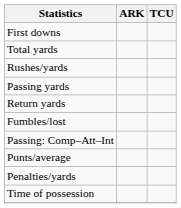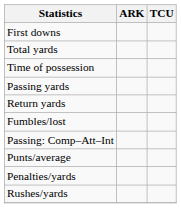rows swapped: (37, 67) <-> (51, 194)
